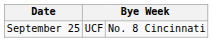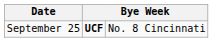(94, 29) normal -> (94, 29) bold
